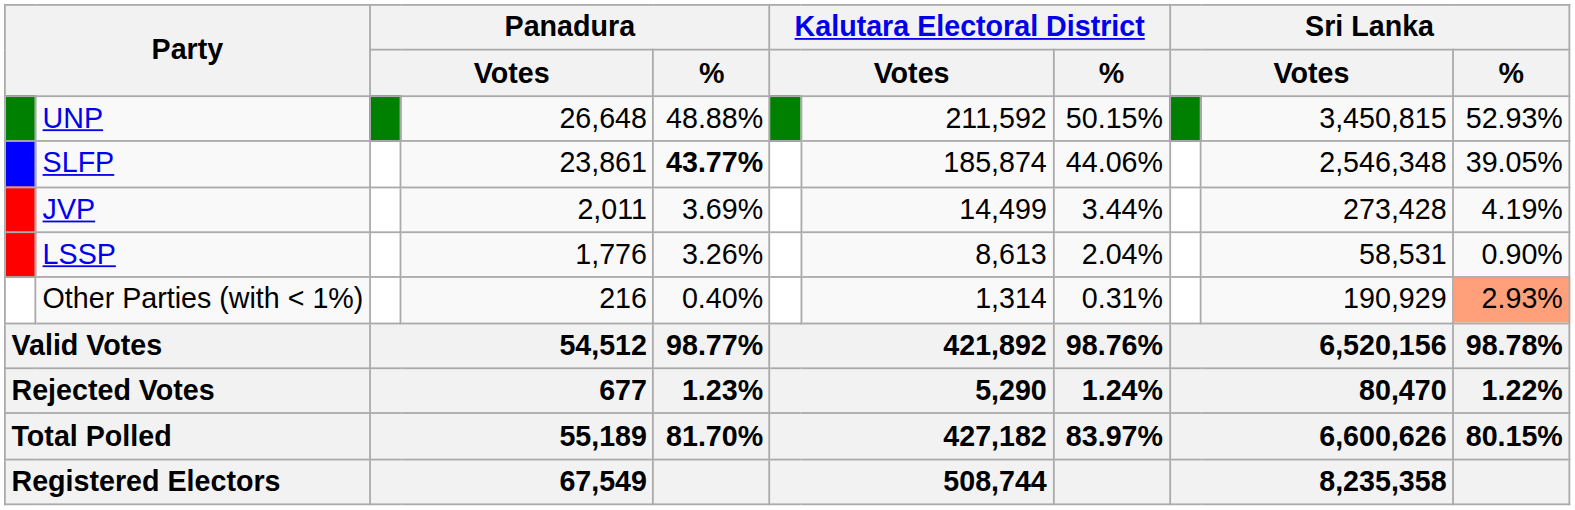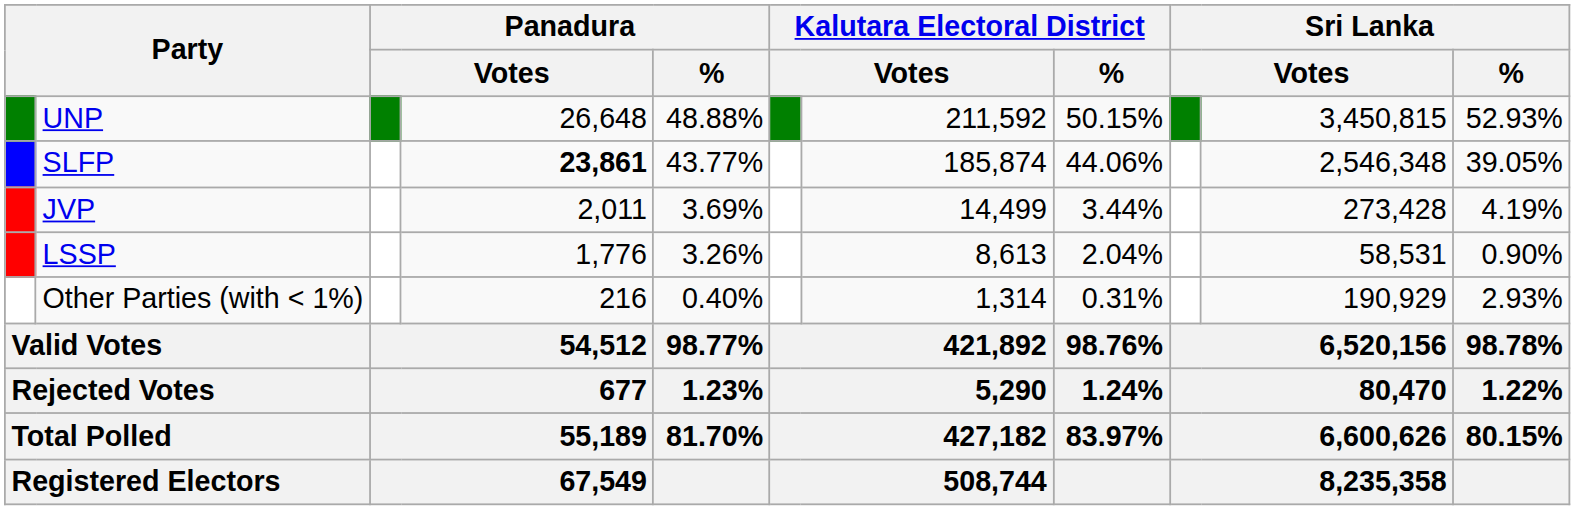(603, 163) normal -> (603, 163) bold
(715, 163) bold -> (715, 163) normal
(1522, 299) lightsalmon background -> (1522, 299) no background
